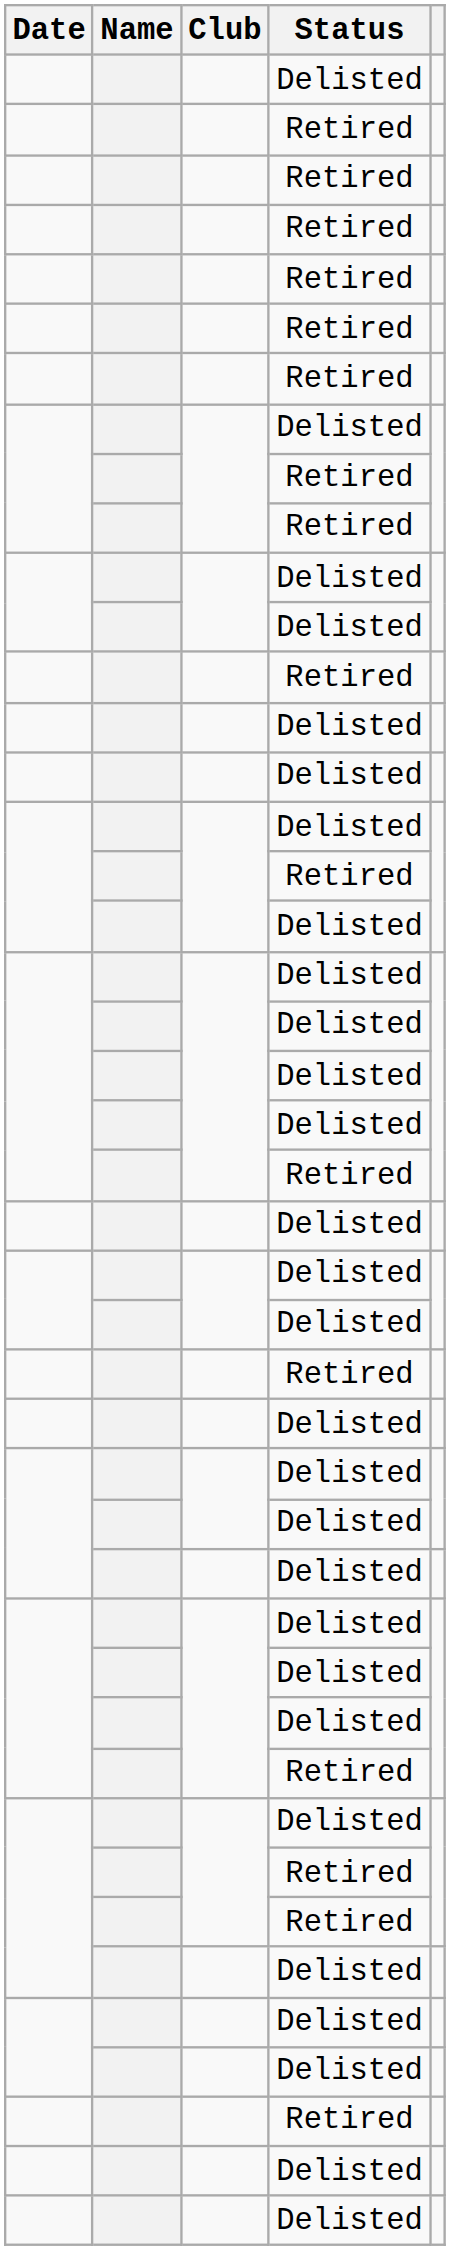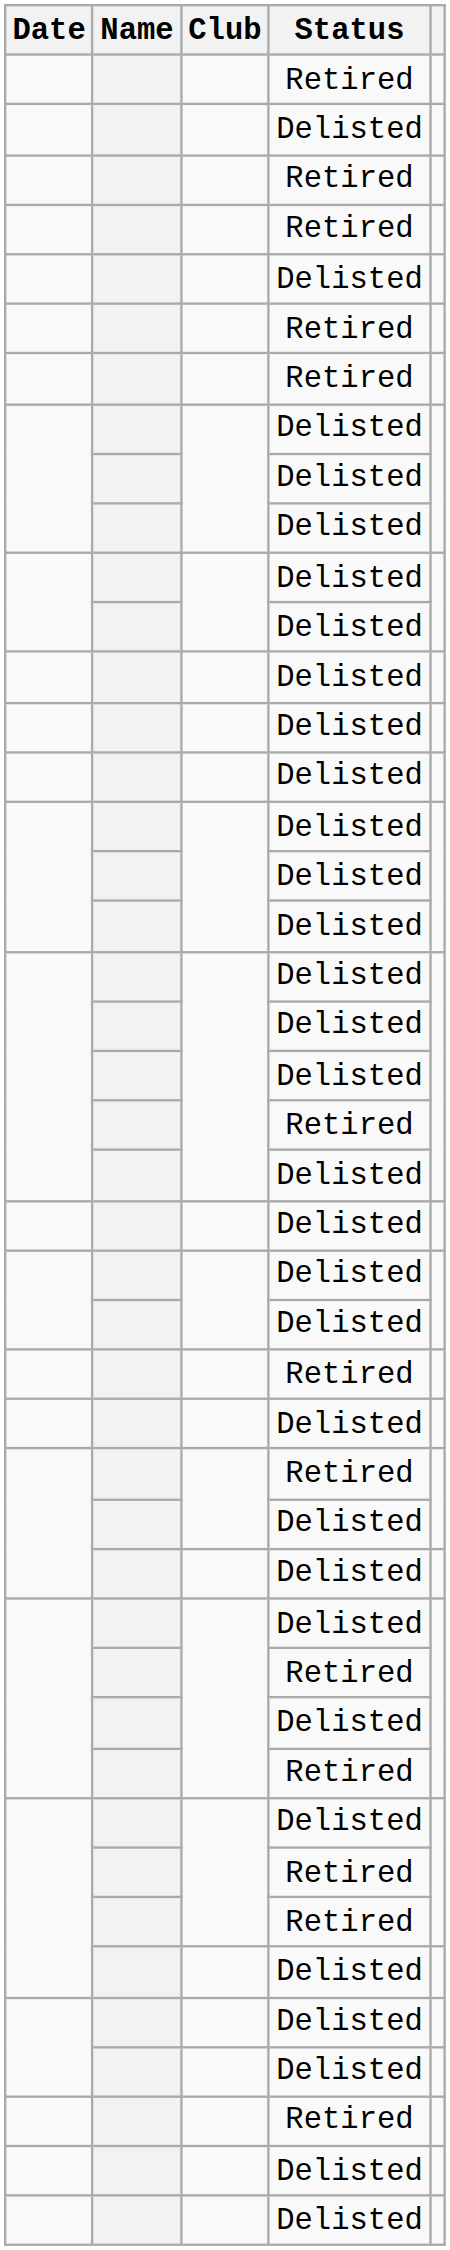(350, 80) Delisted -> (350, 80) Retired
(350, 130) Retired -> (350, 130) Delisted
(350, 279) Retired -> (350, 279) Delisted
(350, 478) Retired -> (350, 478) Delisted
(350, 528) Retired -> (350, 528) Delisted
(350, 677) Retired -> (350, 677) Delisted
(350, 877) Retired -> (350, 877) Delisted
(350, 1125) Delisted -> (350, 1125) Retired
(350, 1175) Retired -> (350, 1175) Delisted
(350, 1474) Delisted -> (350, 1474) Retired
(350, 1673) Delisted -> (350, 1673) Retired
